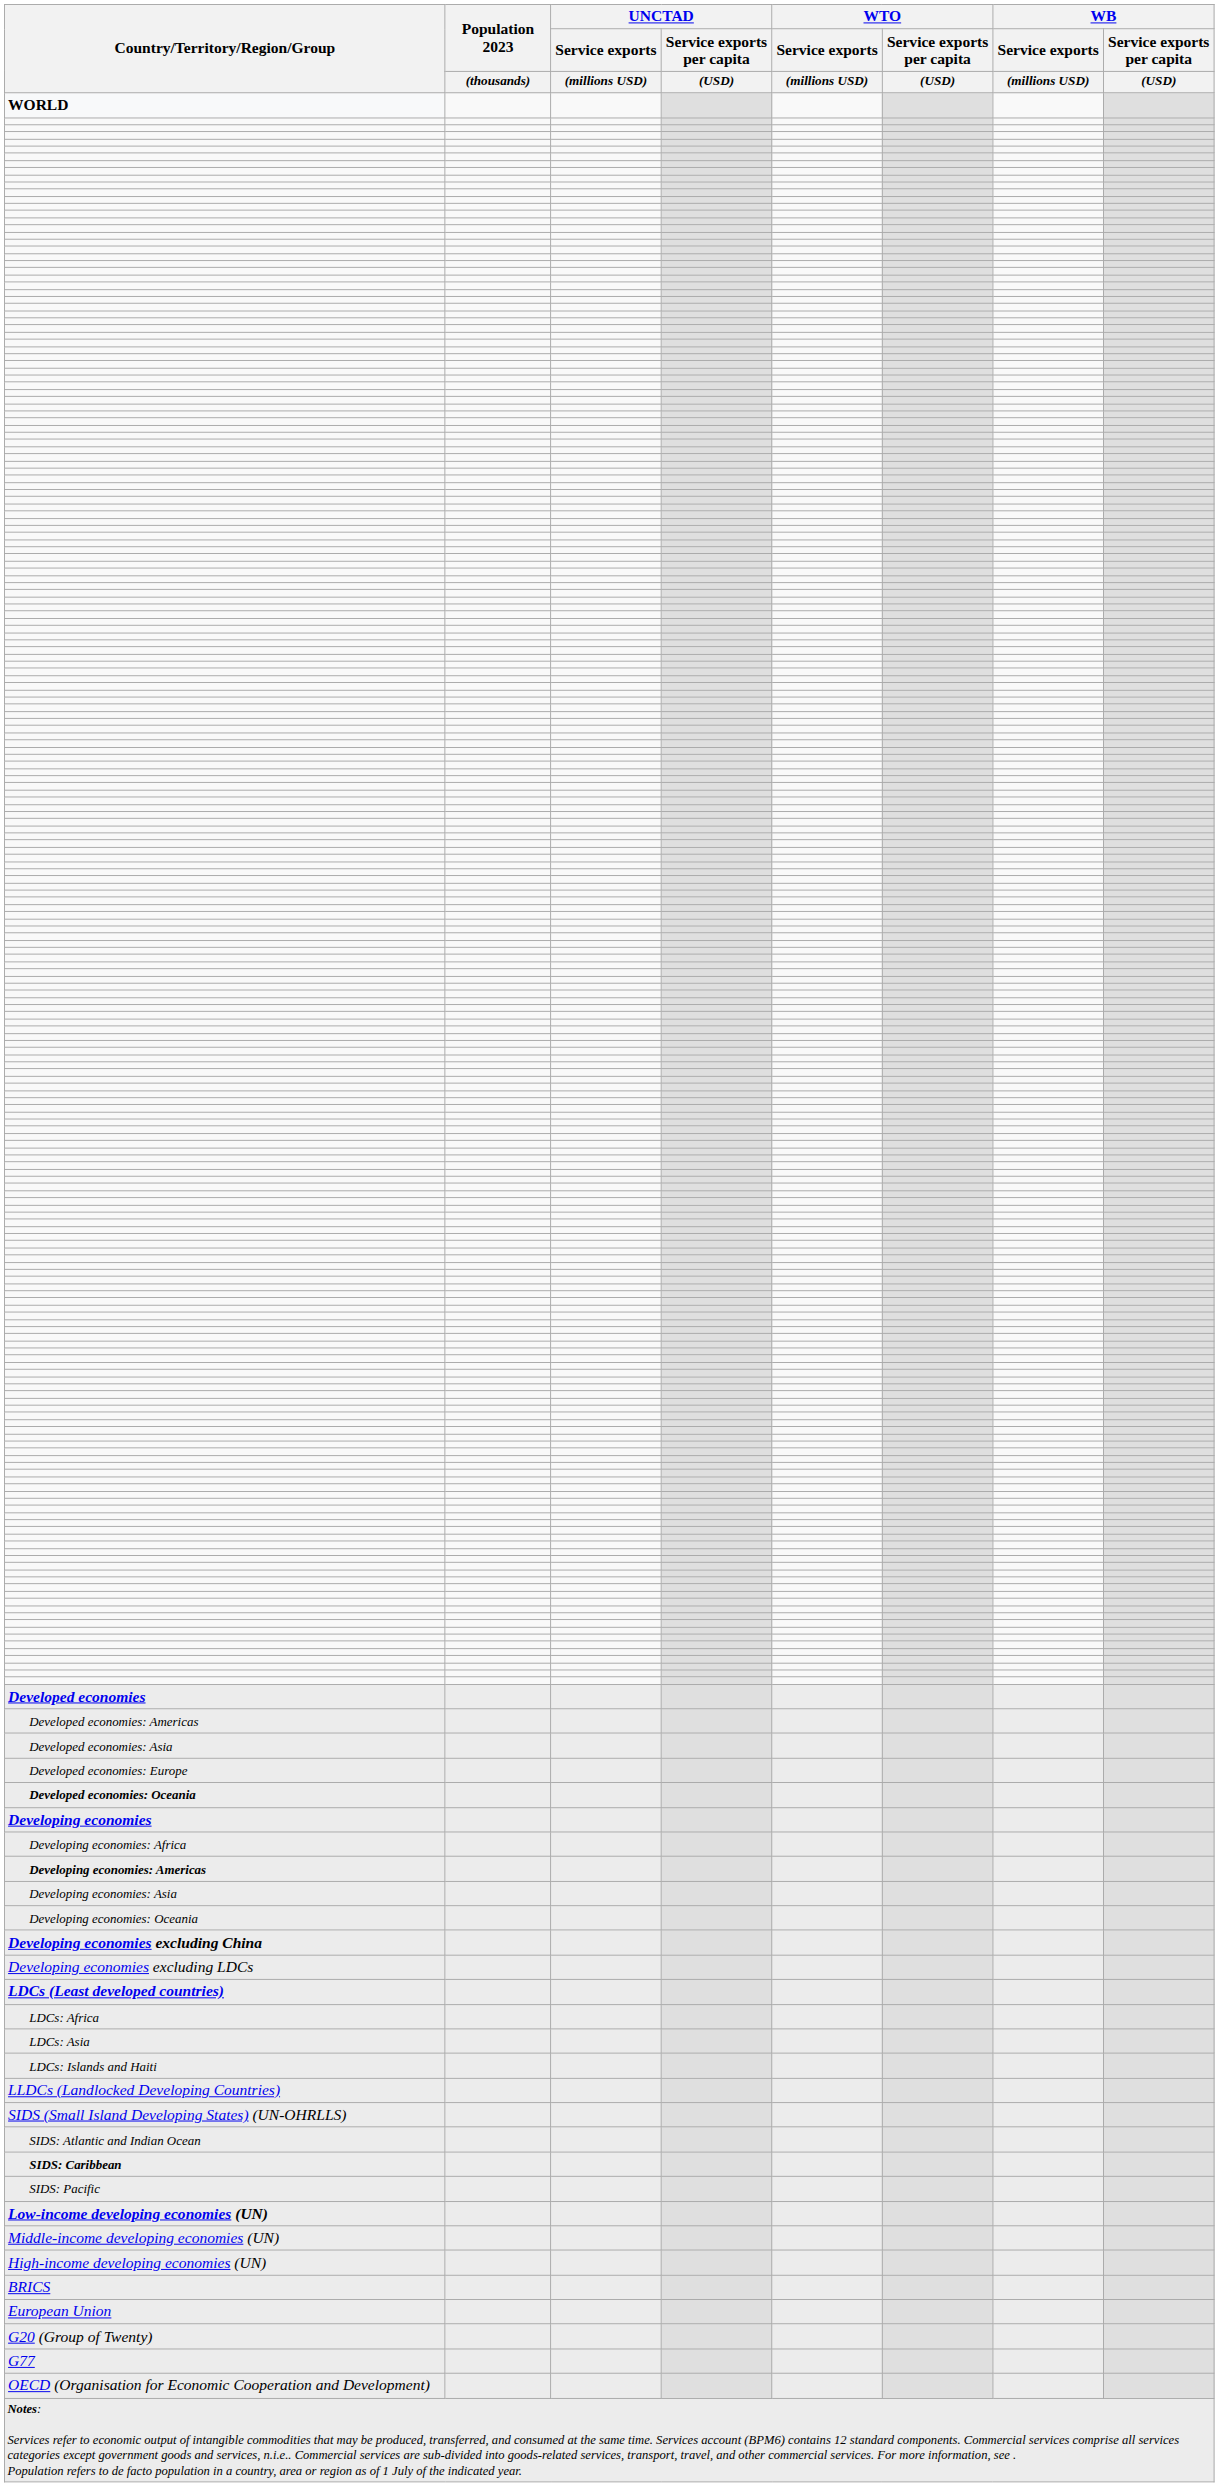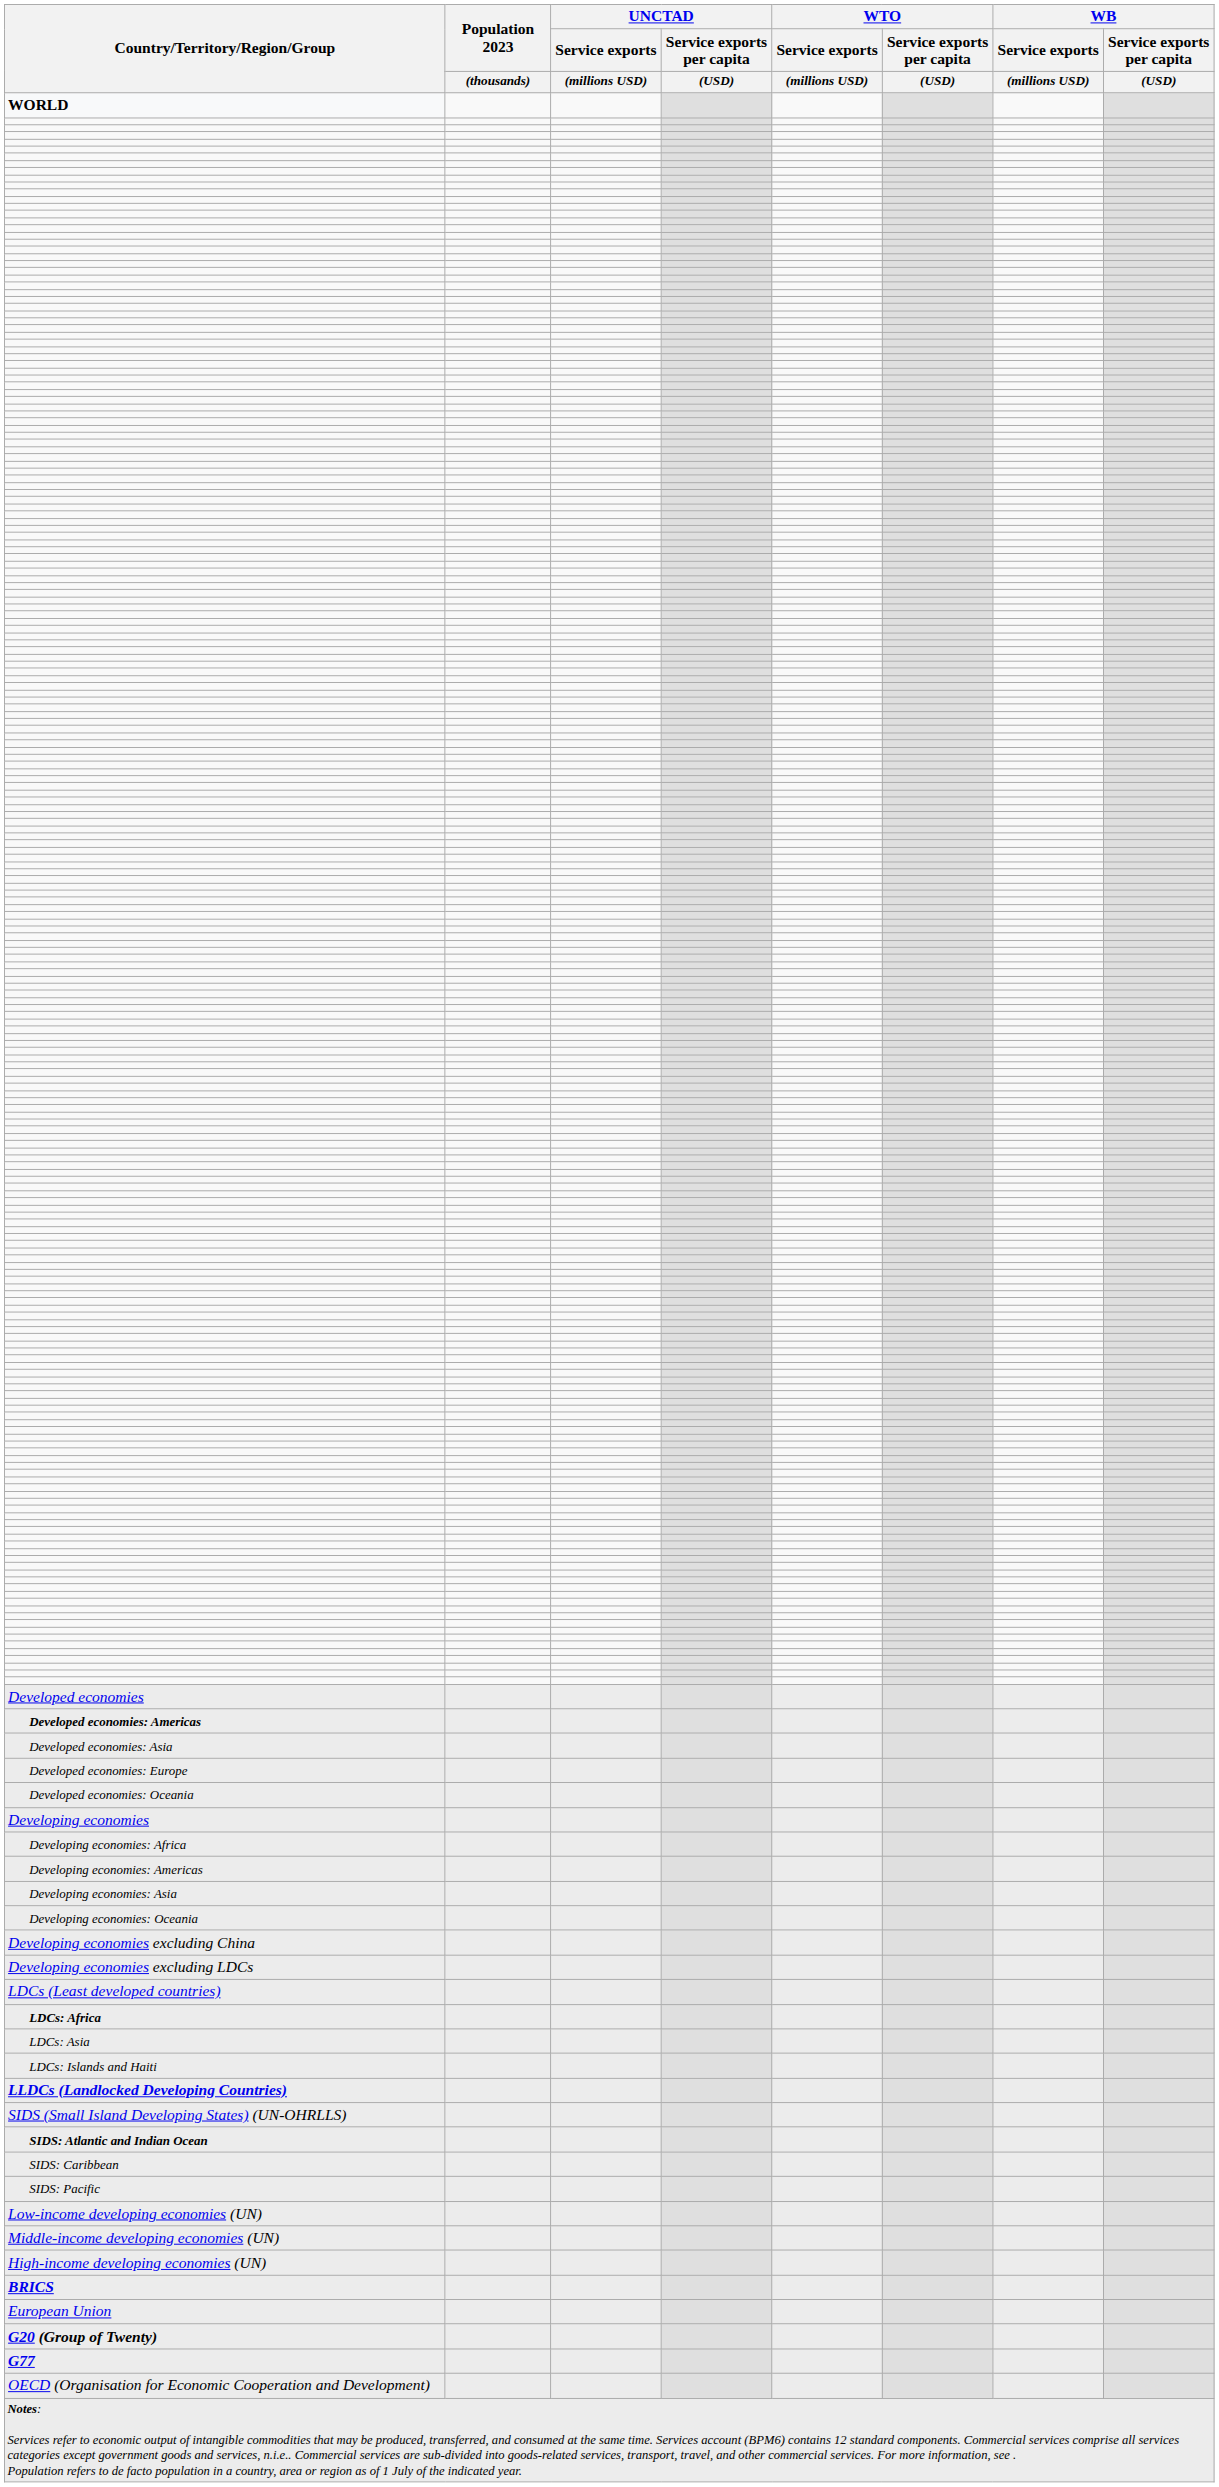(77, 1696) bold -> (76, 1696) normal
(114, 1722) normal -> (115, 1721) bold
(113, 1794) bold -> (111, 1795) normal
(80, 1819) bold -> (79, 1819) normal
(118, 1868) bold -> (116, 1869) normal
(135, 1942) bold -> (132, 1942) normal
(116, 1991) bold -> (114, 1991) normal
(64, 2017) normal -> (65, 2016) bold
(144, 2090) normal -> (148, 2090) bold
(115, 2140) normal -> (118, 2139) bold
(75, 2164) bold -> (74, 2165) normal
(138, 2213) bold -> (135, 2213) normal
(29, 2287) normal -> (31, 2287) bold
(80, 2336) normal -> (83, 2336) bold
(21, 2361) normal -> (21, 2361) bold
